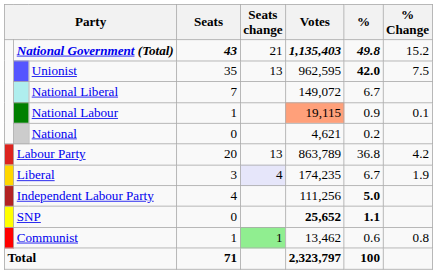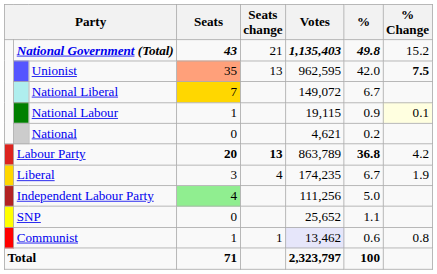(231, 71) no background -> (231, 71) lightsalmon background
(368, 71) bold -> (368, 71) normal
(421, 71) normal -> (421, 71) bold
(234, 92) no background -> (234, 92) gold background
(323, 112) lightsalmon background -> (323, 112) no background
(421, 112) no background -> (421, 112) lightyellow background
(231, 154) normal -> (231, 154) bold
(276, 154) normal -> (276, 154) bold
(368, 154) normal -> (368, 154) bold
(279, 175) lavender background -> (279, 175) no background
(234, 196) no background -> (234, 196) lightgreen background
(372, 196) bold -> (372, 196) normal
(323, 216) bold -> (323, 216) normal
(372, 216) bold -> (372, 216) normal
(279, 237) lightgreen background -> (279, 237) no background
(323, 237) no background -> (323, 237) lavender background
